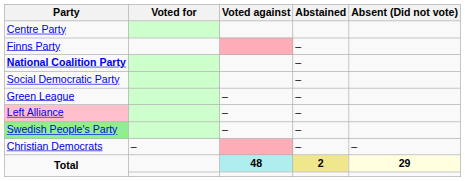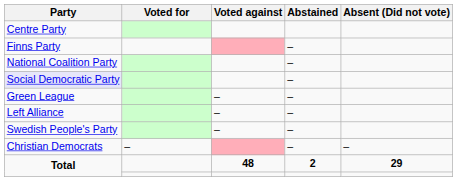(66, 63) bold -> (62, 63) normal
(63, 79) no background -> (63, 79) lavender background
(35, 113) pink background -> (35, 113) no background
(62, 130) lightgreen background -> (62, 130) no background
(256, 163) paleturquoise background -> (248, 163) no background
(321, 163) khaki background -> (313, 163) no background
(405, 163) lightyellow background -> (397, 163) no background
